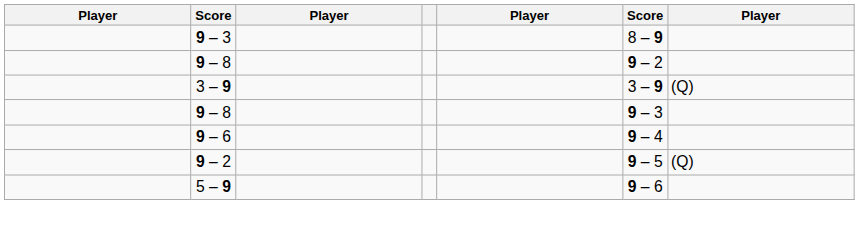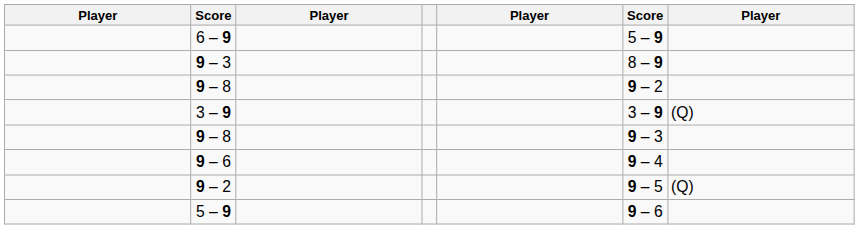+ row: (98, 38)
